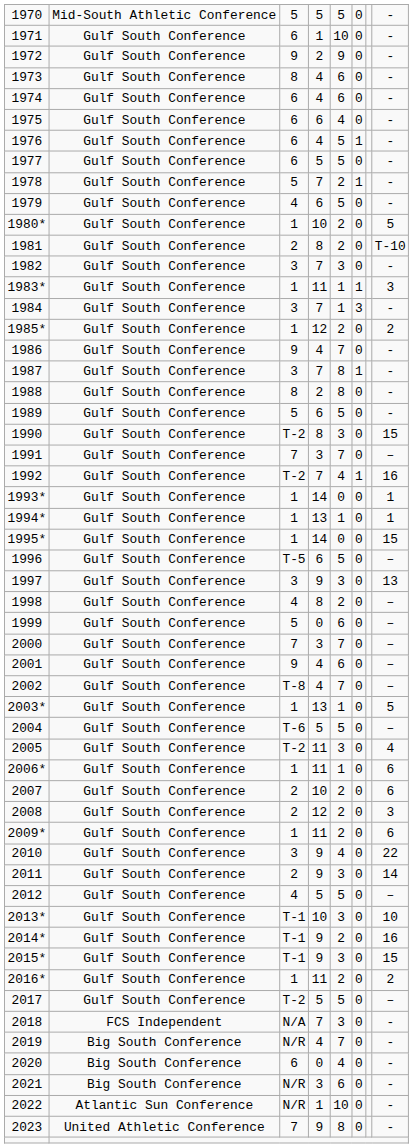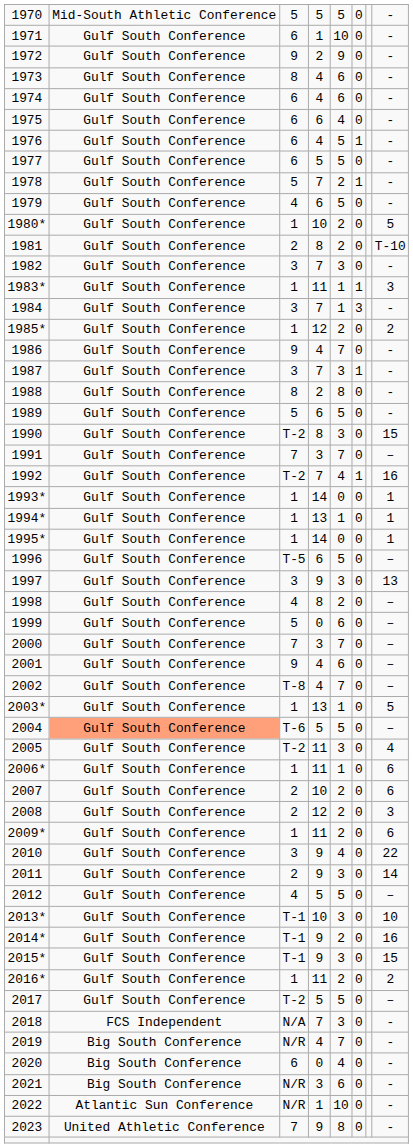(341, 372) 8 -> (341, 372) 3
(390, 539) 15 -> (390, 539) 1
(164, 728) no background -> (164, 728) lightsalmon background
